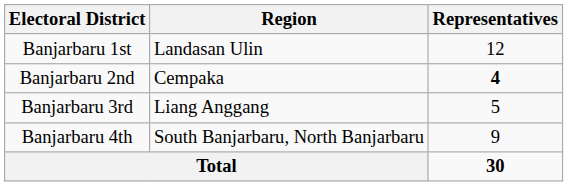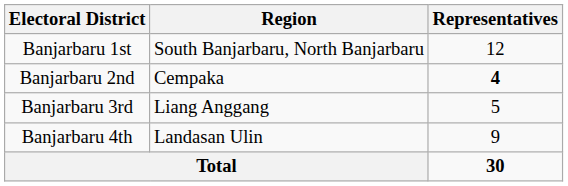(208, 48) Landasan Ulin -> (289, 48) South Banjarbaru, North Banjarbaru
(289, 136) South Banjarbaru, North Banjarbaru -> (208, 136) Landasan Ulin
